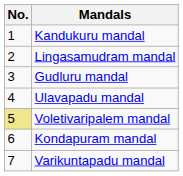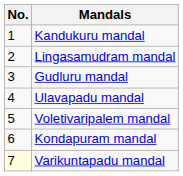(11, 118) khaki background -> (11, 118) no background
(11, 160) no background -> (11, 160) lightyellow background
